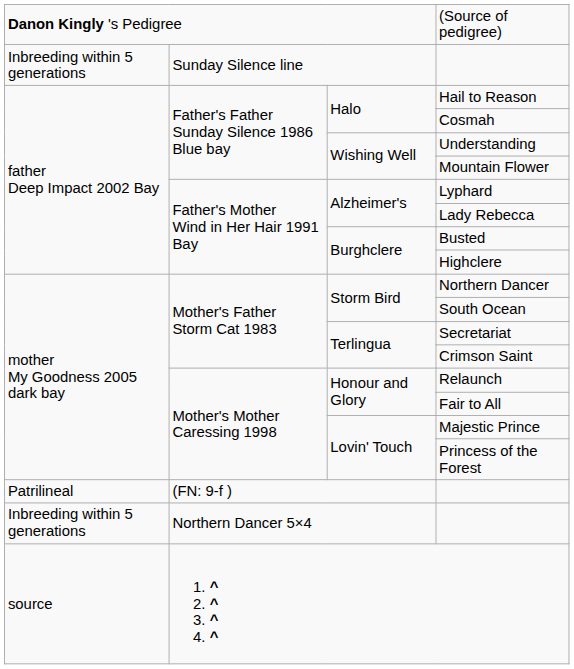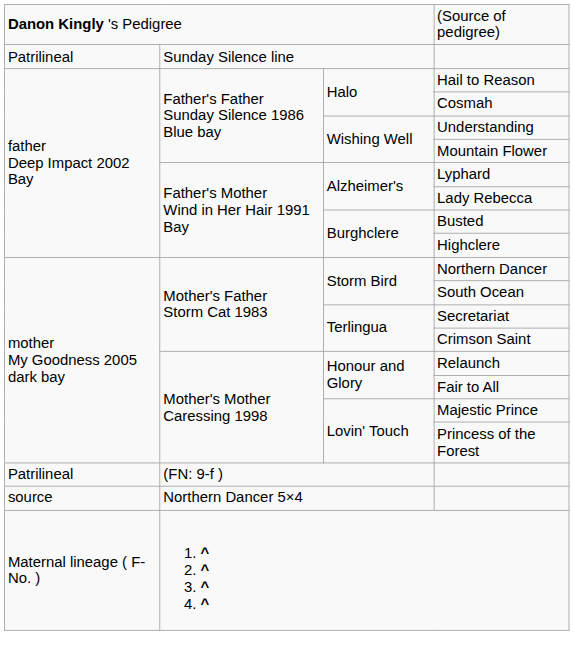(70, 65) Inbreeding within 5 generations -> (41, 56) Patrilineal
(70, 523) Inbreeding within 5 generations -> (30, 498) source
(30, 603) source -> (77, 570) Maternal lineage ( F-No. )
